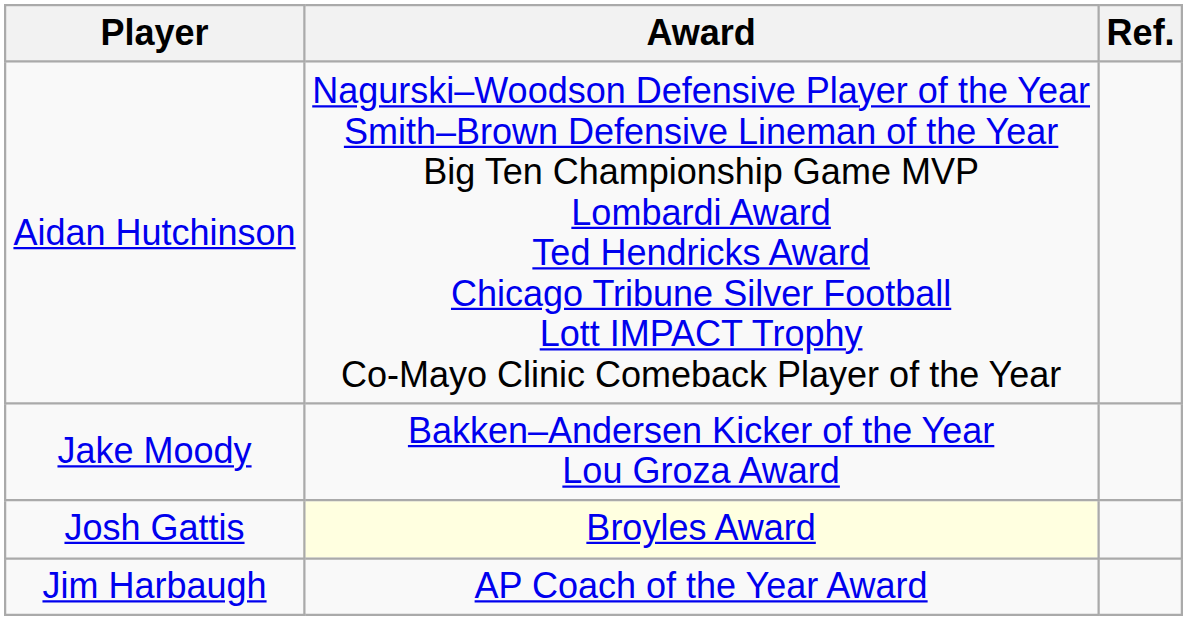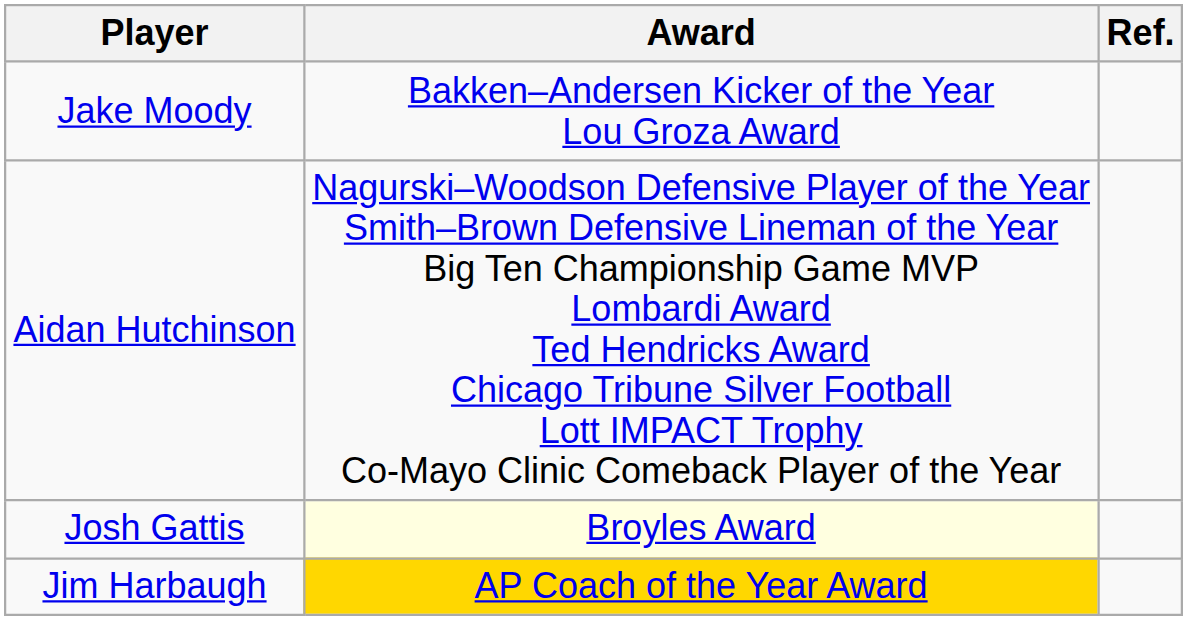rows swapped: (155, 231) <-> (155, 450)
(701, 585) no background -> (701, 585) gold background
